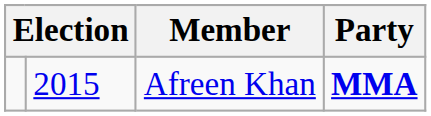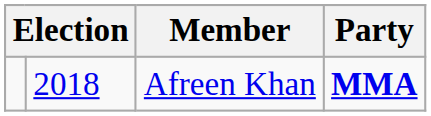(66, 83) 2015 -> (66, 83) 2018
